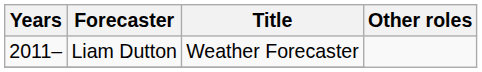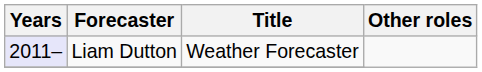(36, 51) no background -> (36, 51) lavender background
